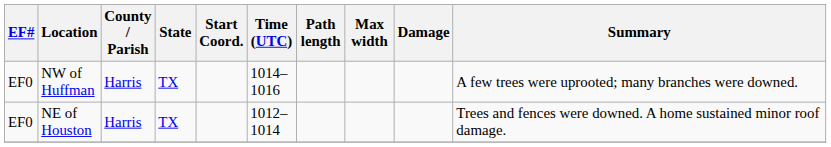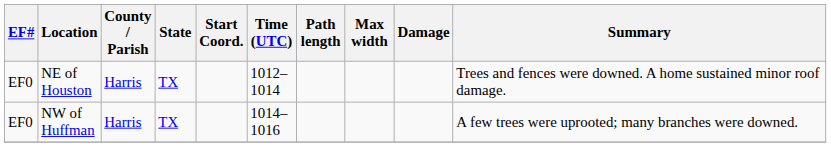rows swapped: (66, 122) <-> (68, 81)
